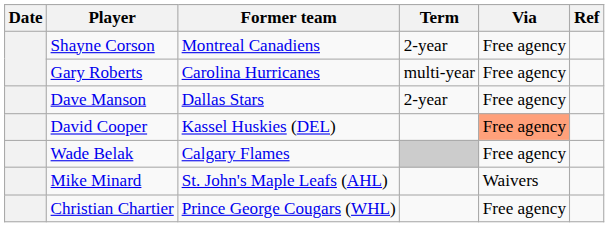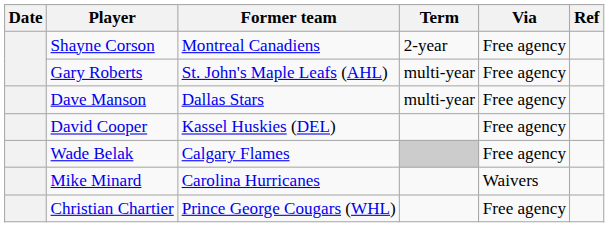(251, 72) Carolina Hurricanes -> (285, 72) St. John's Maple Leafs (AHL)
(425, 99) 2-year -> (439, 99) multi-year
(524, 126) lightsalmon background -> (524, 126) no background
(285, 180) St. John's Maple Leafs (AHL) -> (251, 180) Carolina Hurricanes
